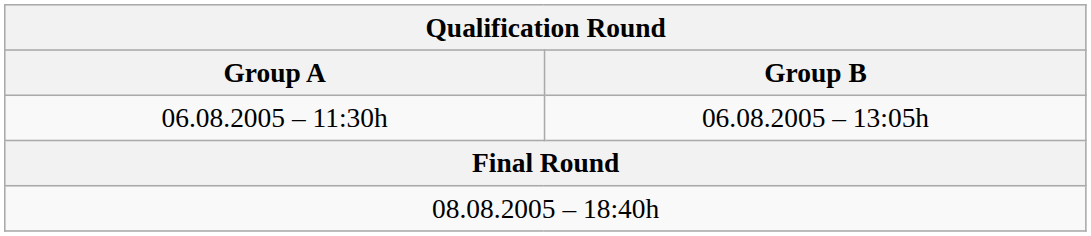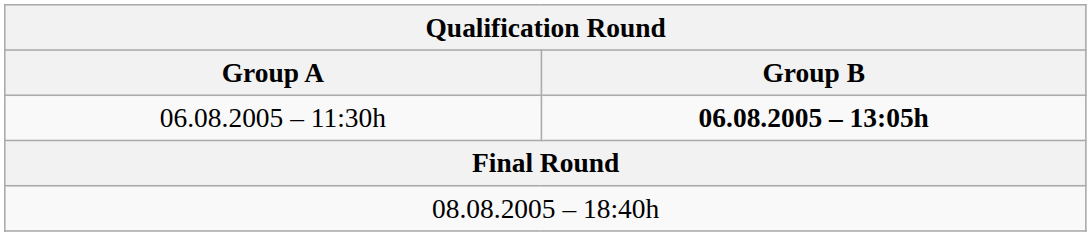(815, 117) normal -> (814, 117) bold
